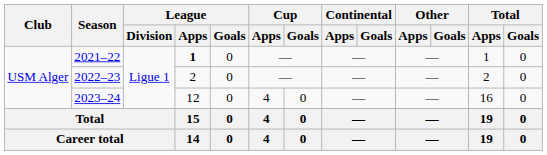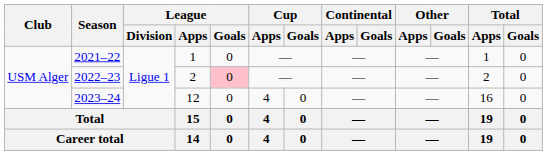(193, 56) bold -> (193, 56) normal
(230, 77) no background -> (230, 77) pink background
